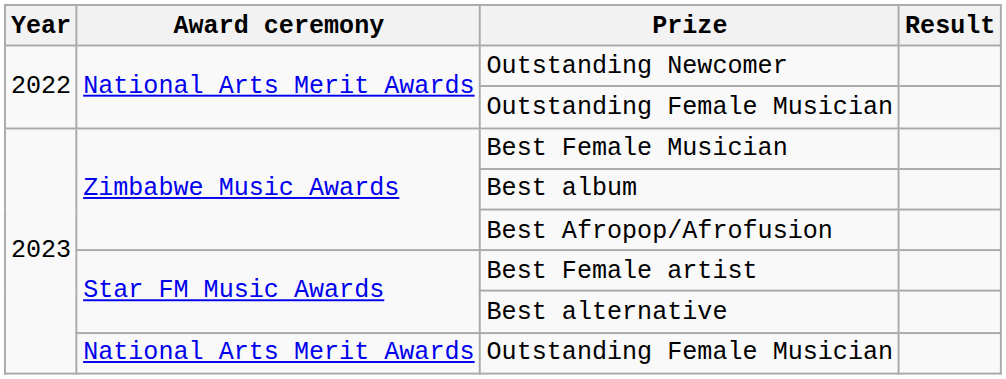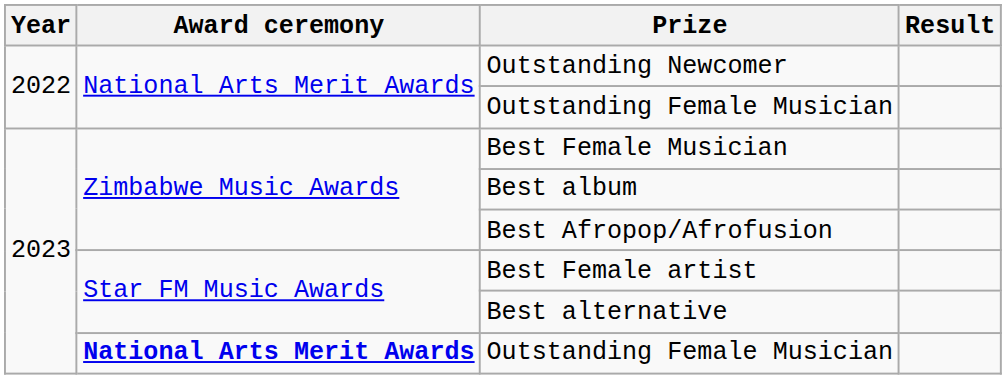(279, 353) normal -> (279, 353) bold
